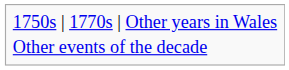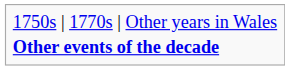(110, 47) normal -> (116, 47) bold
